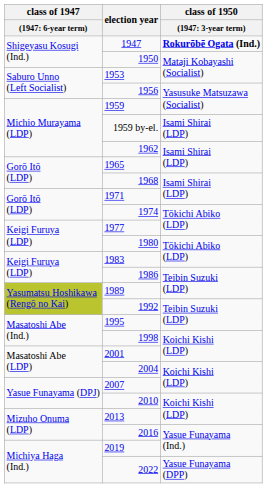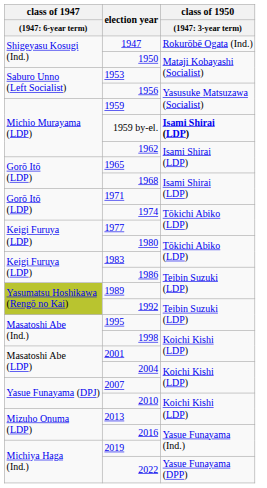(211, 43) bold -> (208, 43) normal
(187, 128) normal -> (189, 128) bold
